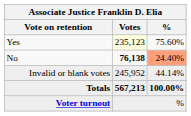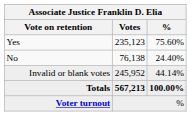(130, 42) lightyellow background -> (130, 42) no background
(132, 58) bold -> (132, 58) normal
(170, 58) lightsalmon background -> (170, 58) no background
